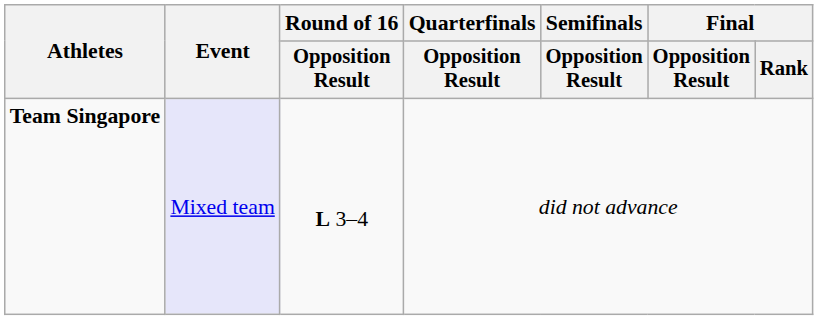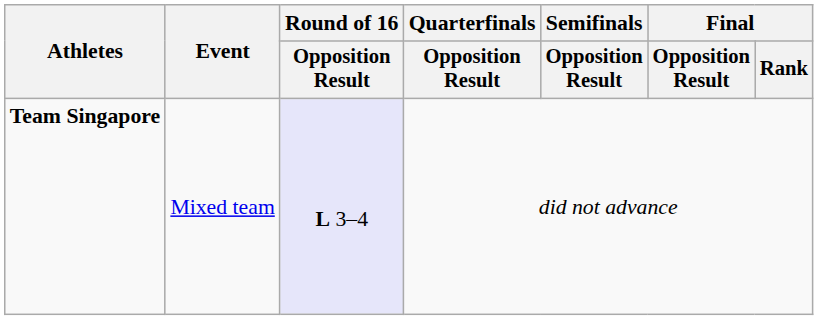(223, 206) lavender background -> (223, 206) no background
(342, 219) no background -> (342, 219) lavender background
